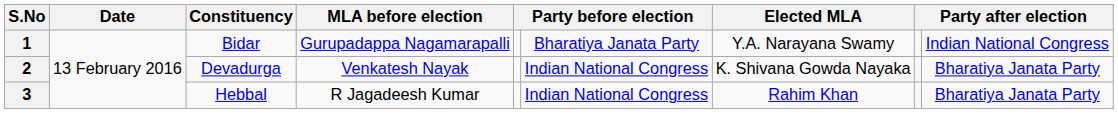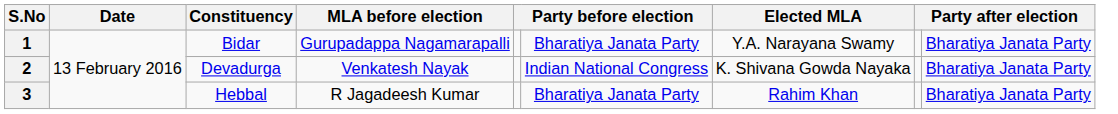(1017, 43) Indian National Congress -> (1008, 43) Bharatiya Janata Party
(616, 95) Indian National Congress -> (616, 95) Bharatiya Janata Party
